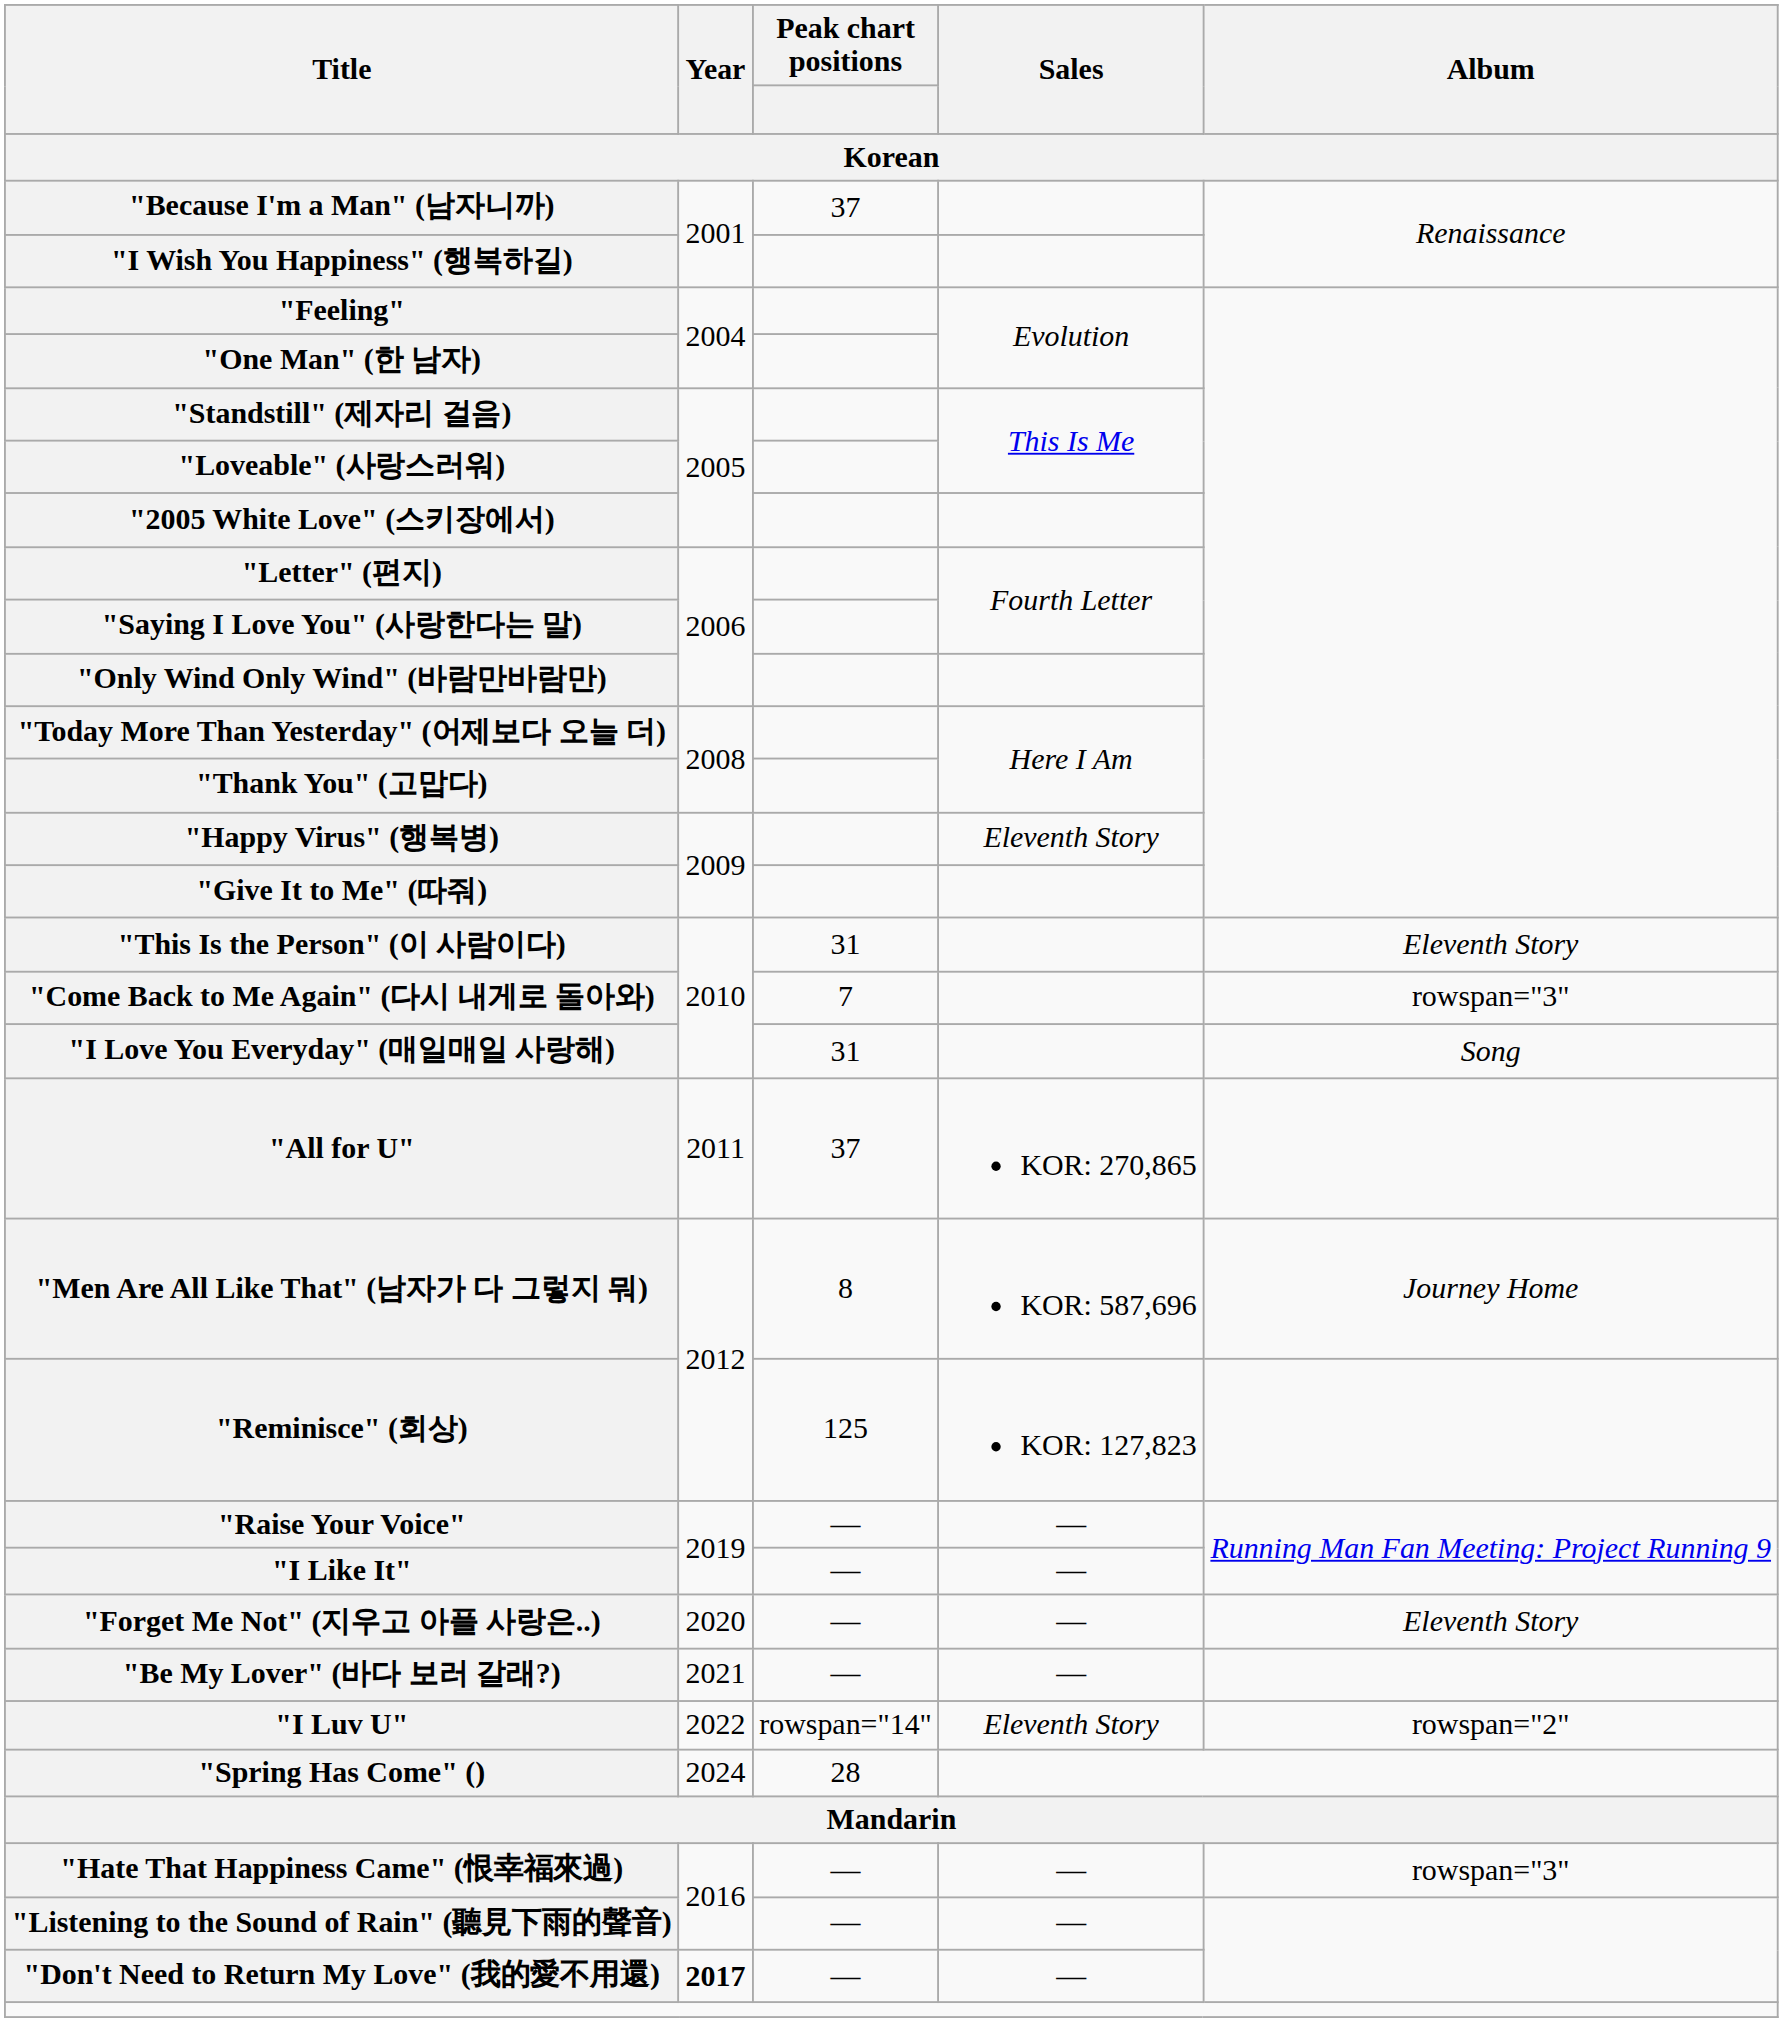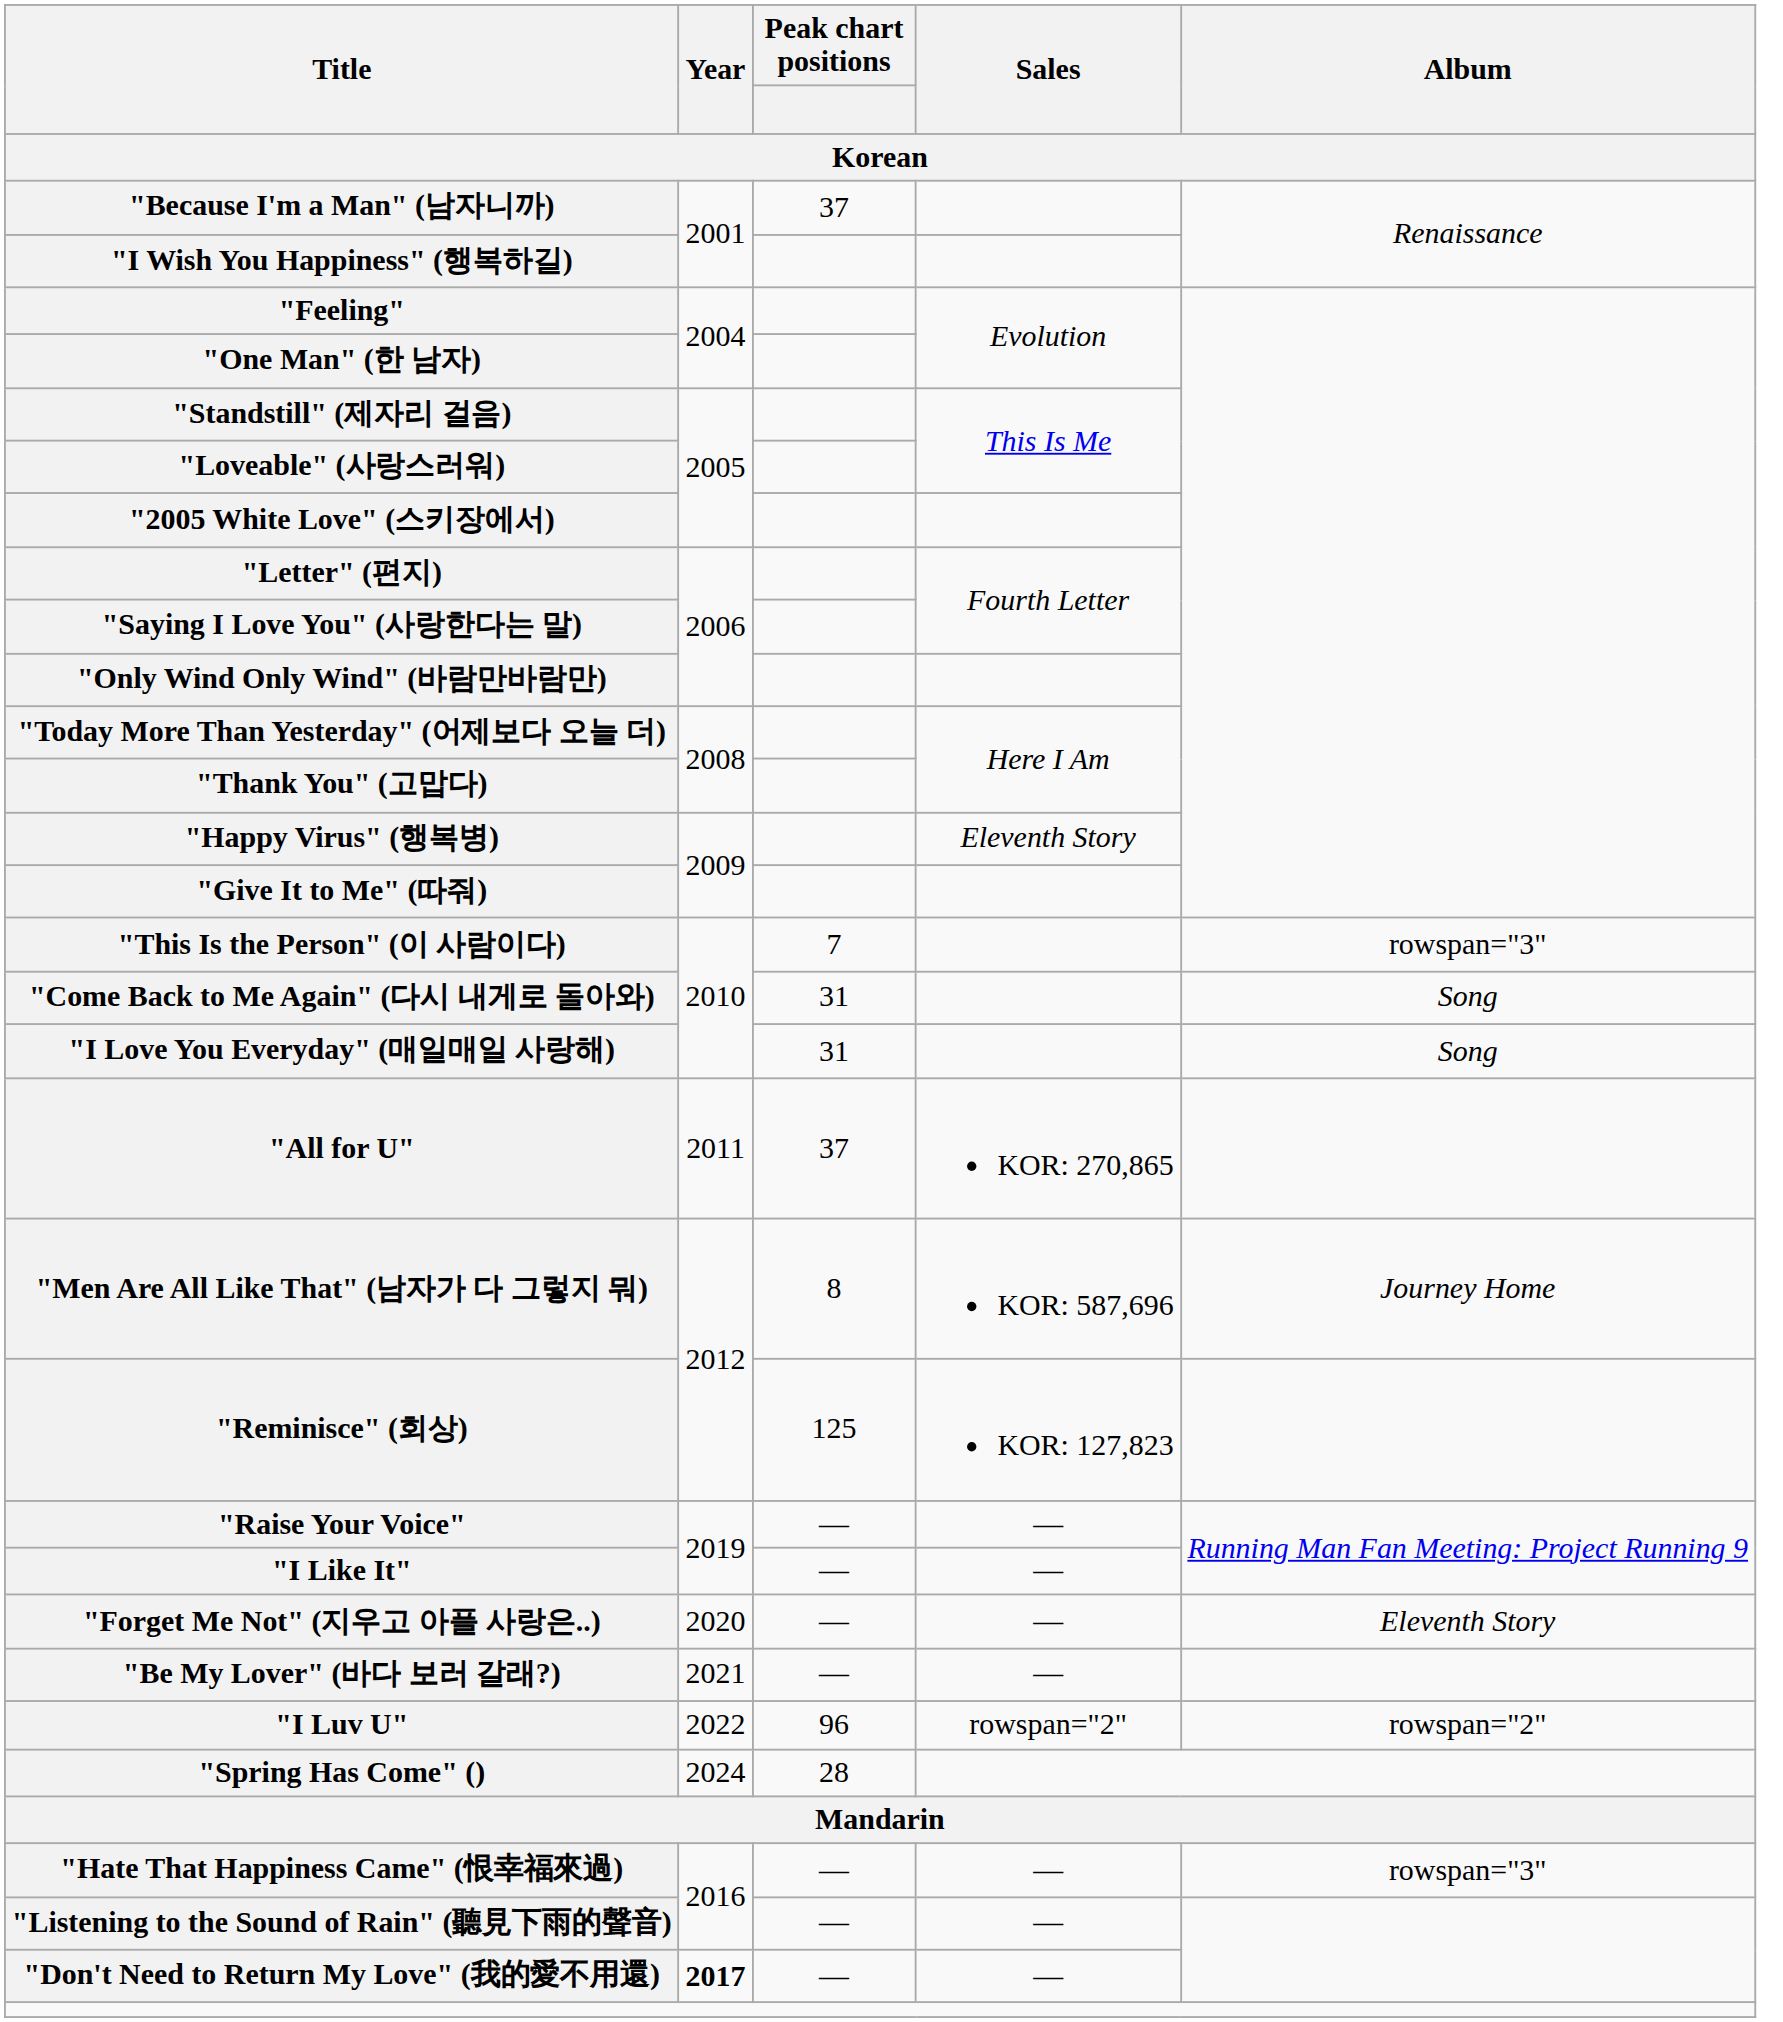(846, 944) 31 -> (834, 944) 7
(1491, 944) Eleventh Story -> (1468, 944) rowspan="3"
(846, 997) 7 -> (834, 997) 31
(1491, 997) rowspan="3" -> (1468, 997) Song
(846, 1724) rowspan="14" -> (834, 1724) 96
(1071, 1724) Eleventh Story -> (1048, 1724) rowspan="2"
